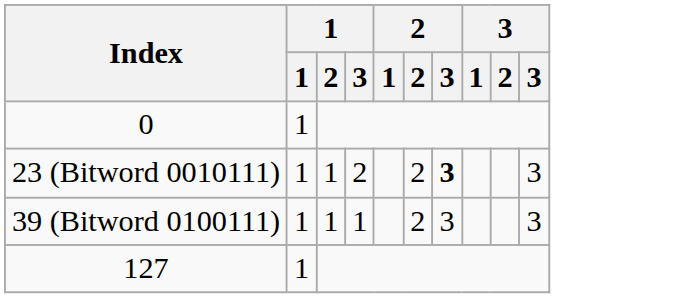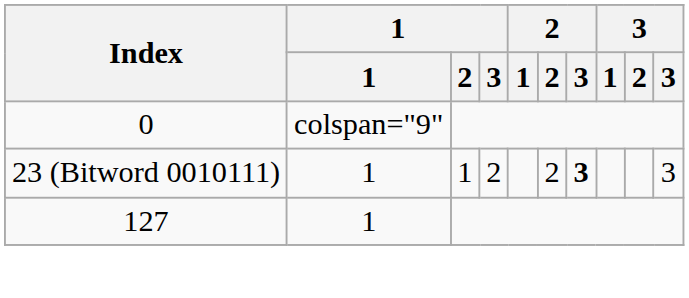(302, 124) 1 -> (369, 124) colspan="9"
- row: (146, 220)
